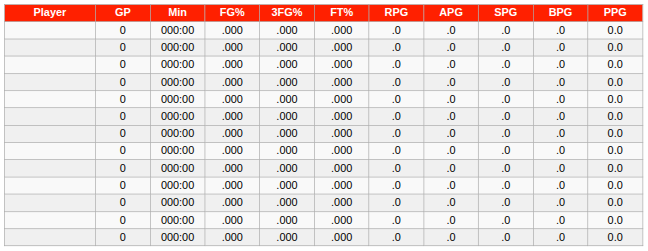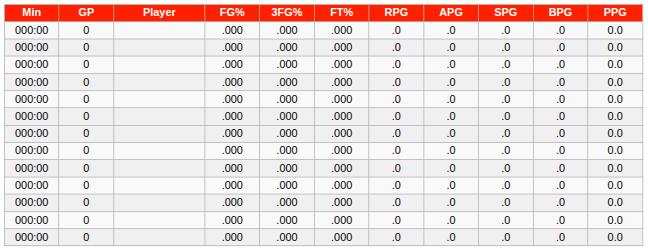columns swapped: (50, 13) <-> (178, 13)
